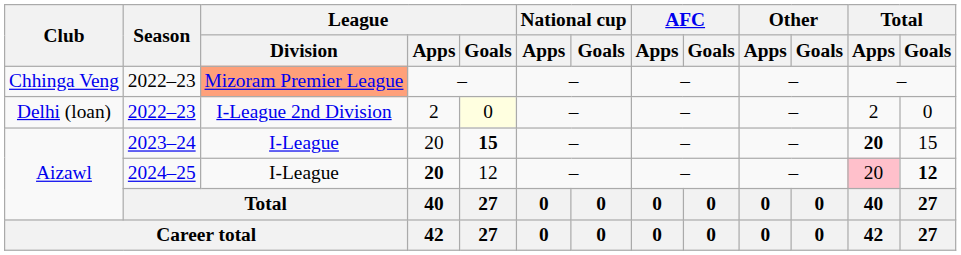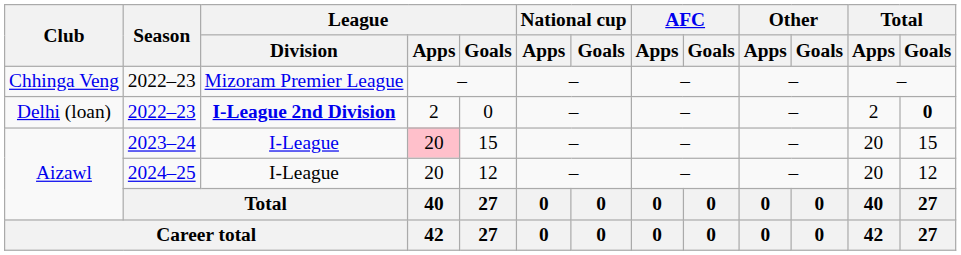(304, 81) lightsalmon background -> (304, 81) no background
(304, 111) normal -> (304, 111) bold
(488, 111) lightyellow background -> (488, 111) no background
(928, 111) normal -> (928, 111) bold
(434, 142) no background -> (434, 142) pink background
(488, 142) bold -> (488, 142) normal
(873, 142) bold -> (873, 142) normal
(434, 173) bold -> (434, 173) normal
(873, 173) pink background -> (873, 173) no background
(928, 173) bold -> (928, 173) normal
